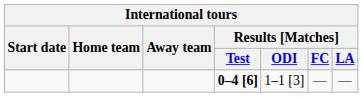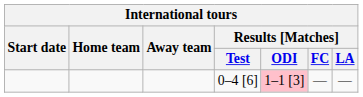(238, 80) bold -> (238, 80) normal
(284, 80) no background -> (284, 80) pink background
